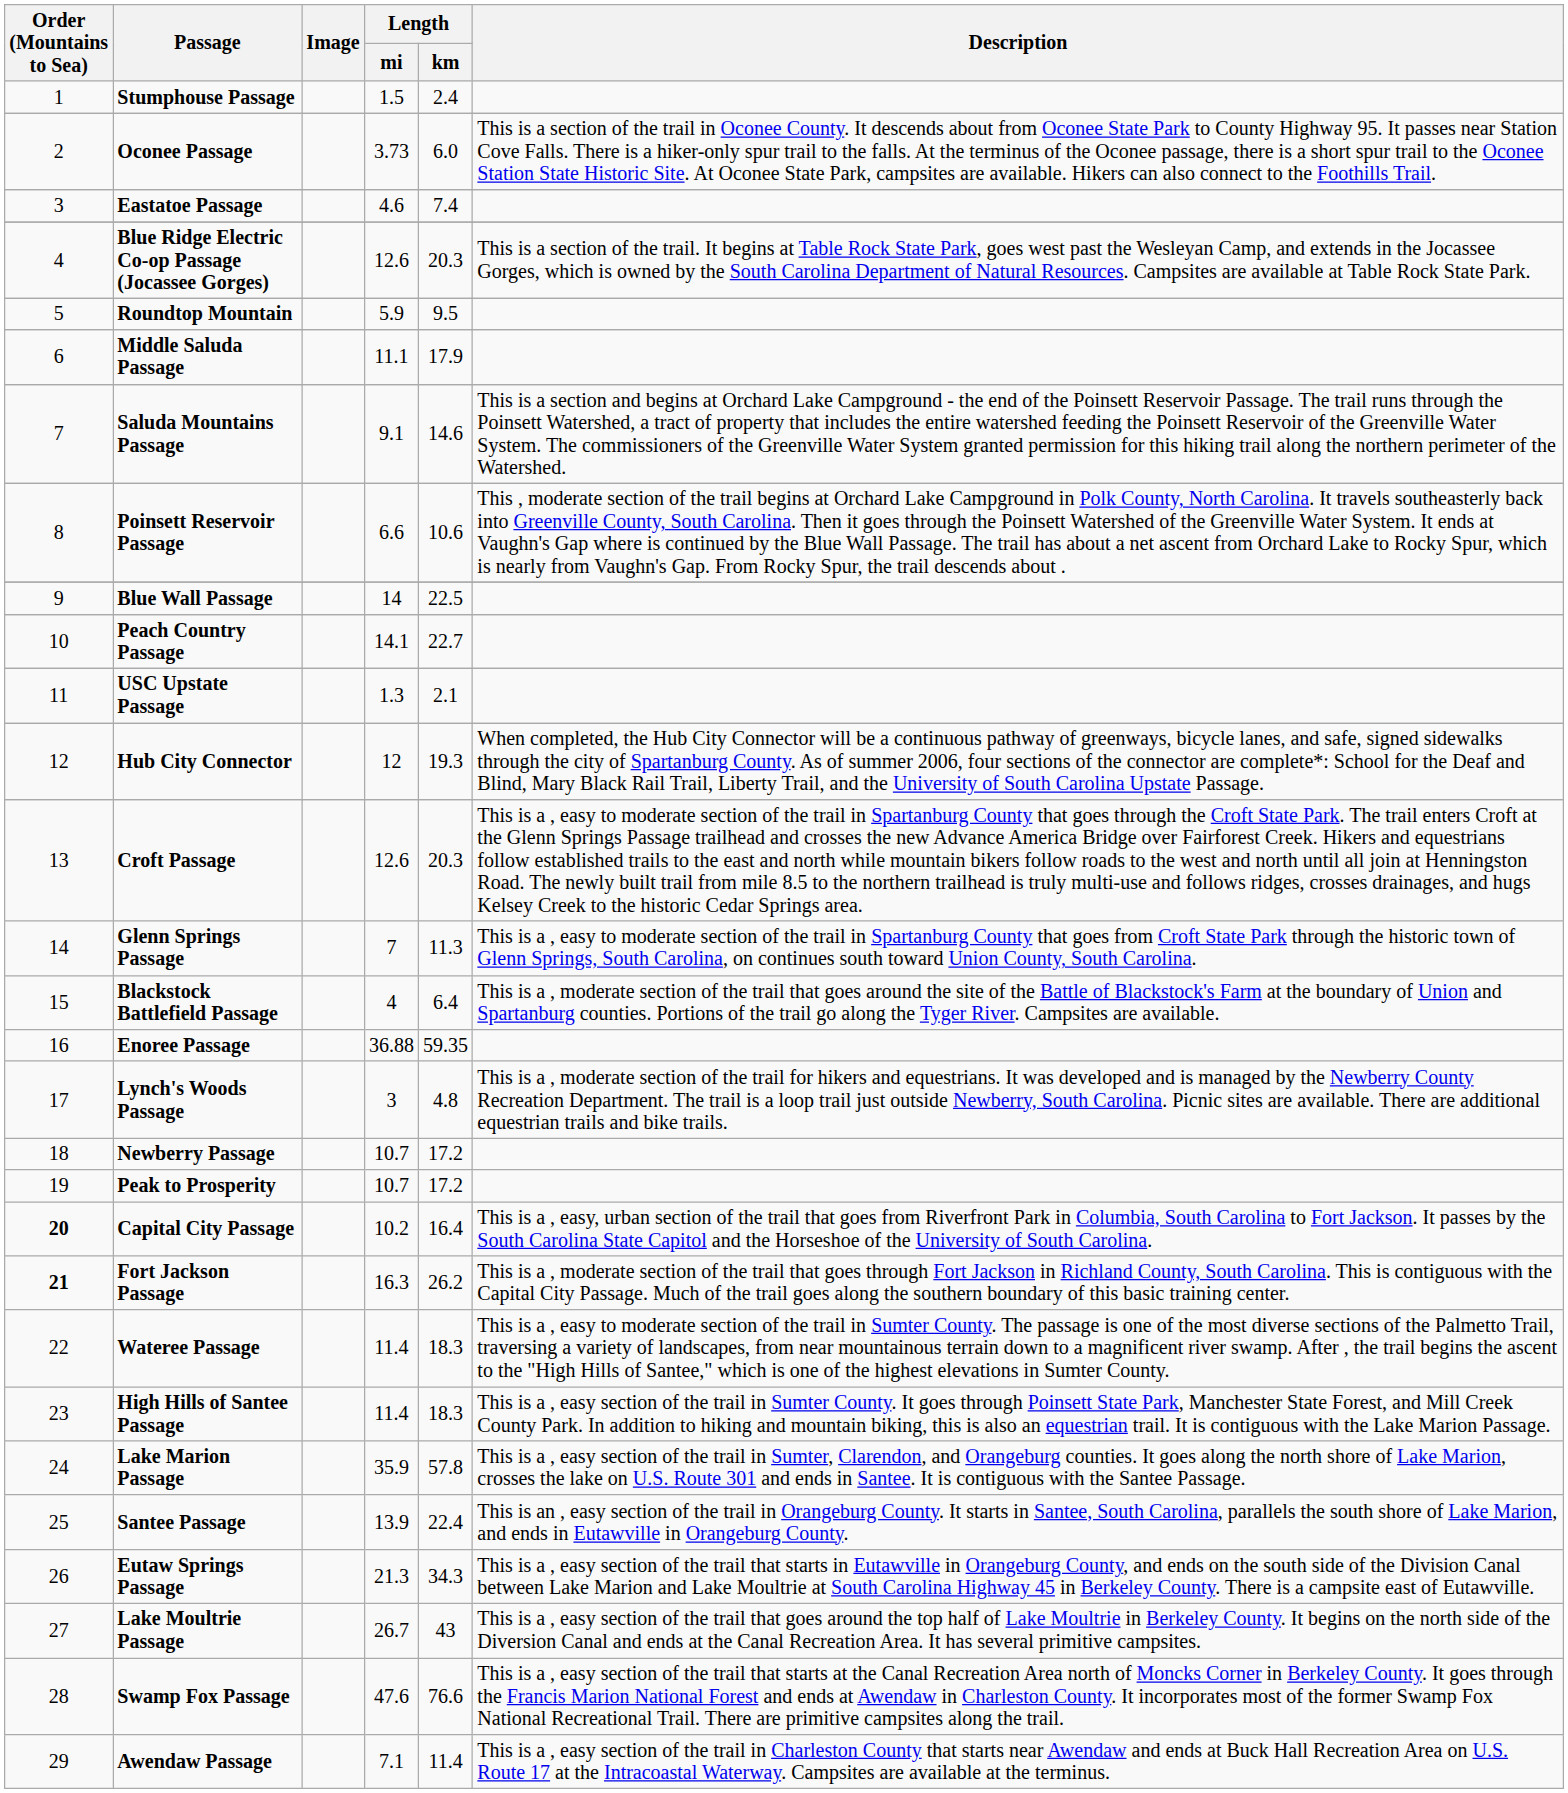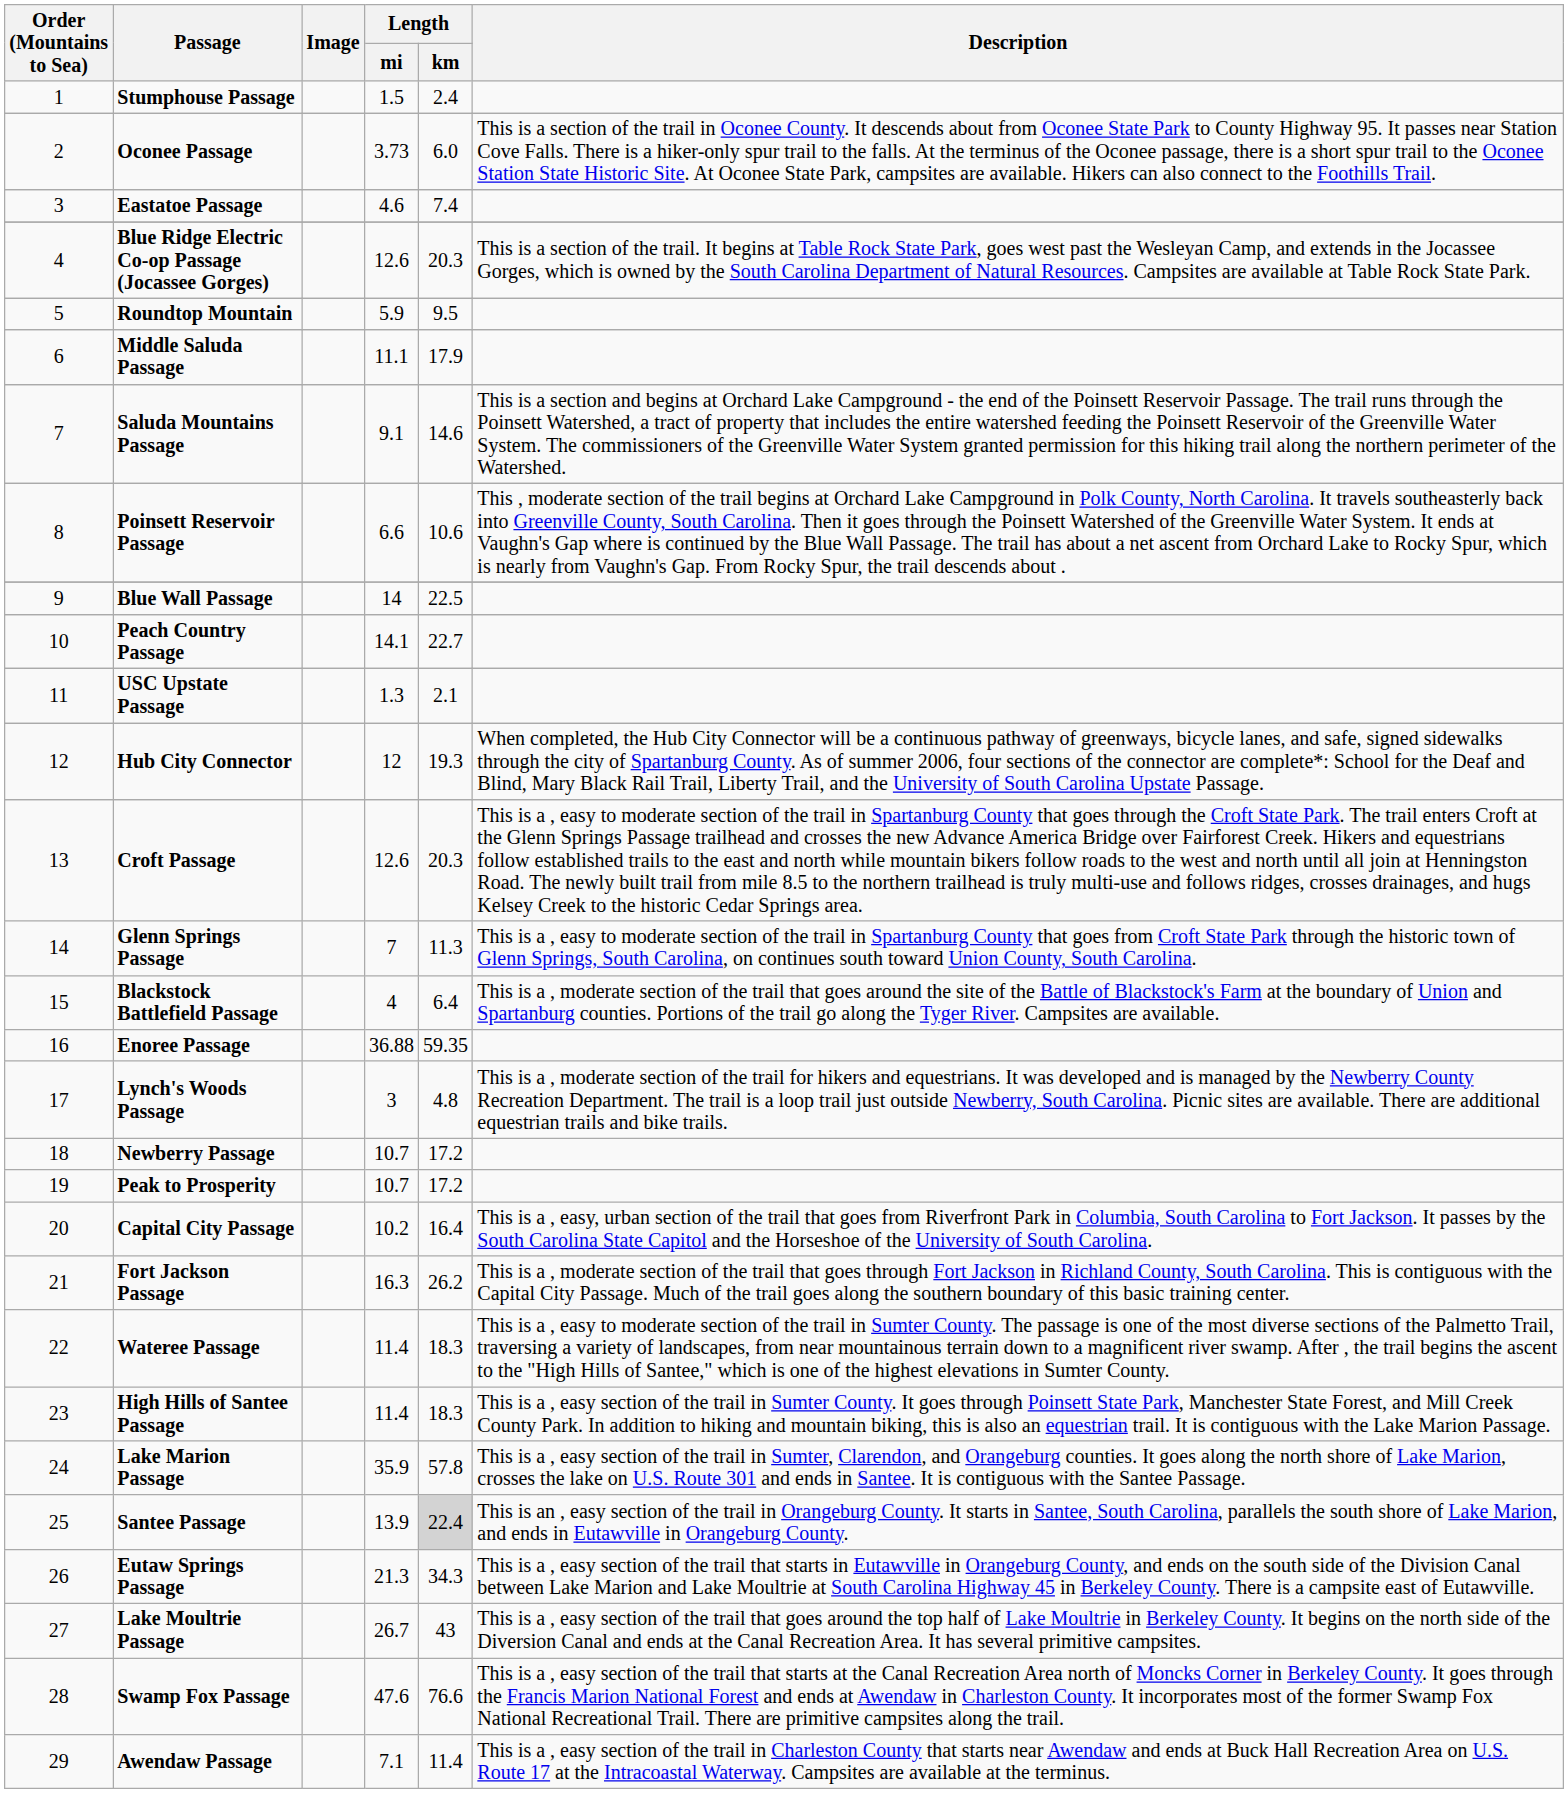(59, 1228) bold -> (59, 1228) normal
(59, 1282) bold -> (59, 1282) normal
(446, 1522) no background -> (446, 1522) lightgrey background
